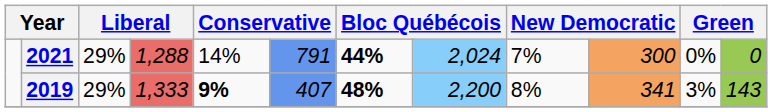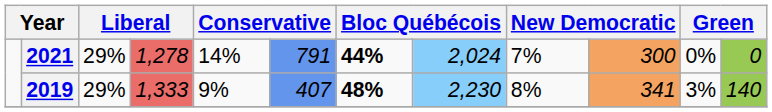(162, 56) 1,288 -> (162, 56) 1,278
(214, 89) bold -> (214, 89) normal
(474, 89) 2,200 -> (474, 89) 2,230
(744, 89) 143 -> (744, 89) 140
